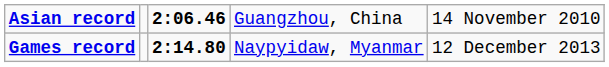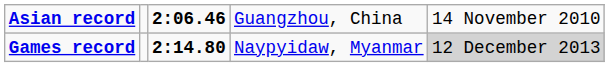(516, 48) no background -> (516, 48) lightgrey background
